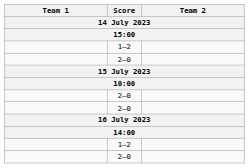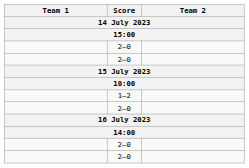(124, 47) 1–2 -> (124, 47) 2–0
(124, 95) 2–0 -> (124, 95) 1–2
(124, 144) 1–2 -> (124, 144) 2–0
